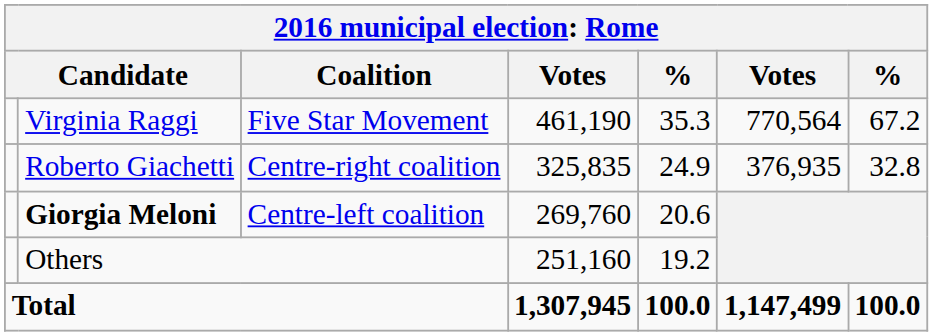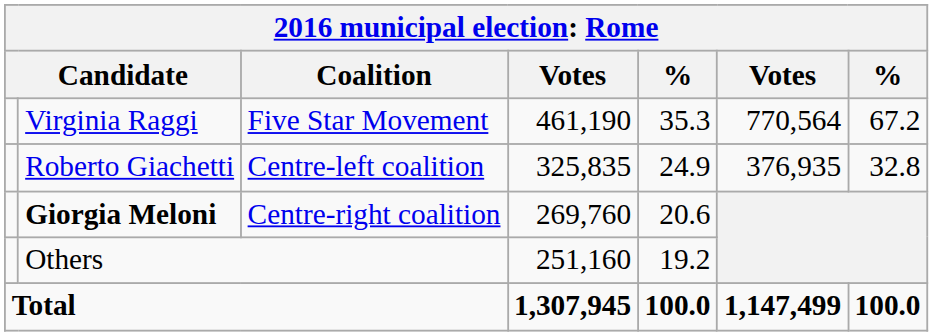(374, 167) Centre-right coalition -> (366, 167) Centre-left coalition
(366, 213) Centre-left coalition -> (374, 213) Centre-right coalition
